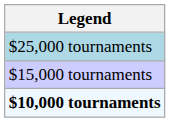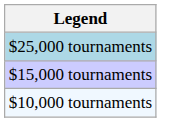(85, 102) bold -> (80, 102) normal
